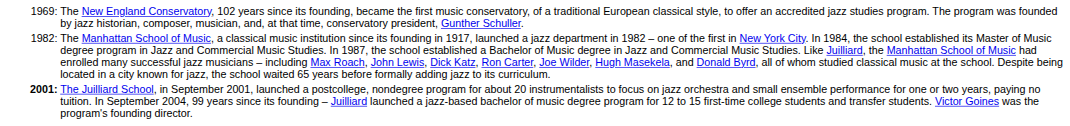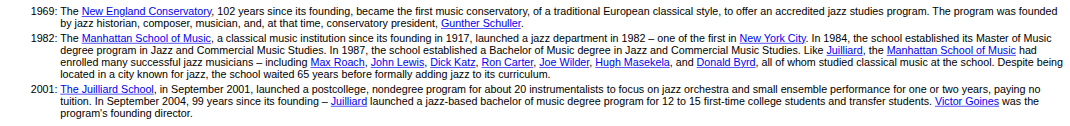(44, 89) bold -> (44, 89) normal
